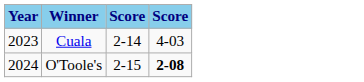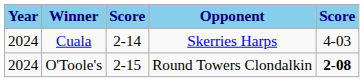+ column: (232, 16)
(23, 40) 2023 -> (23, 40) 2024
